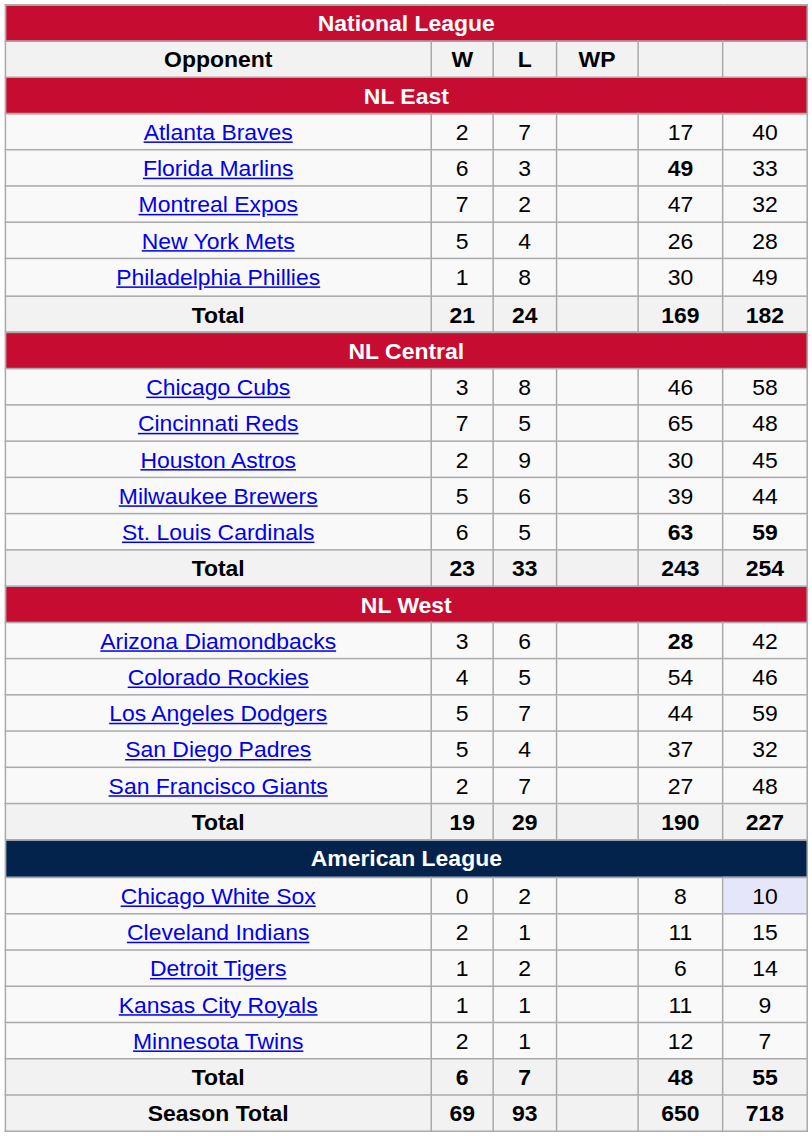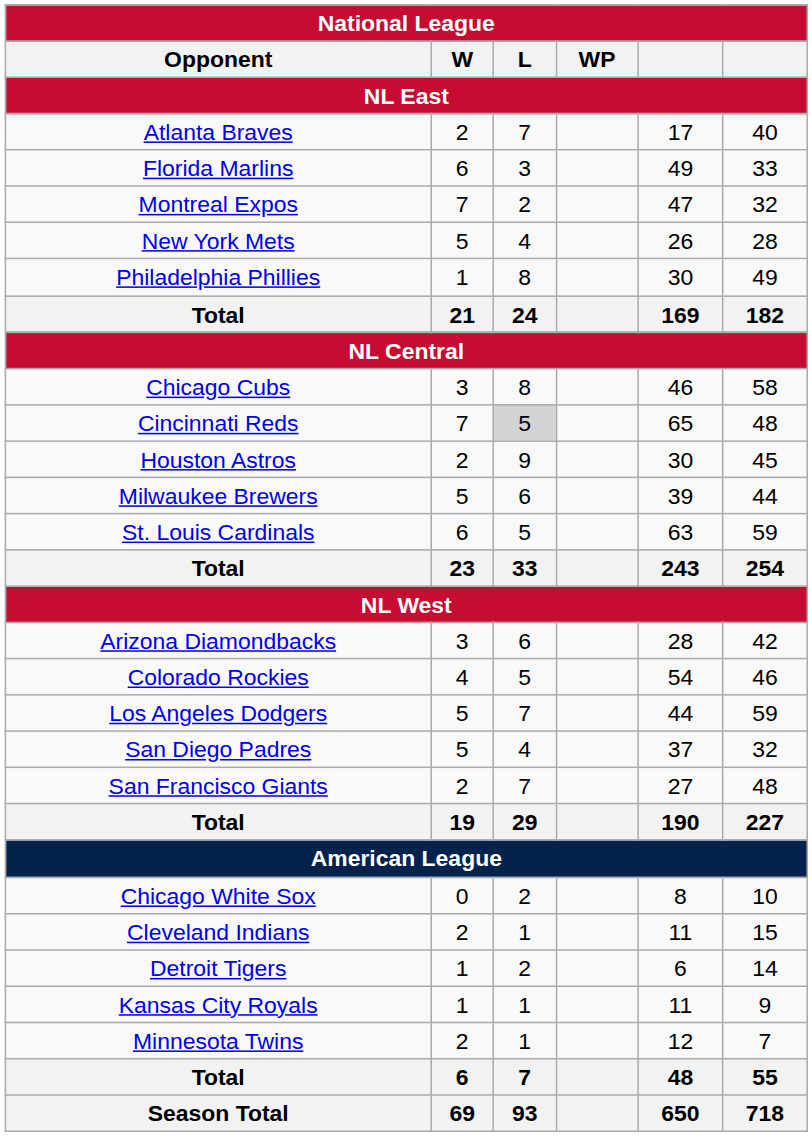(680, 168) bold -> (680, 168) normal
(525, 423) no background -> (525, 423) lightgrey background
(680, 532) bold -> (680, 532) normal
(765, 532) bold -> (765, 532) normal
(680, 641) bold -> (680, 641) normal
(765, 895) lavender background -> (765, 895) no background
